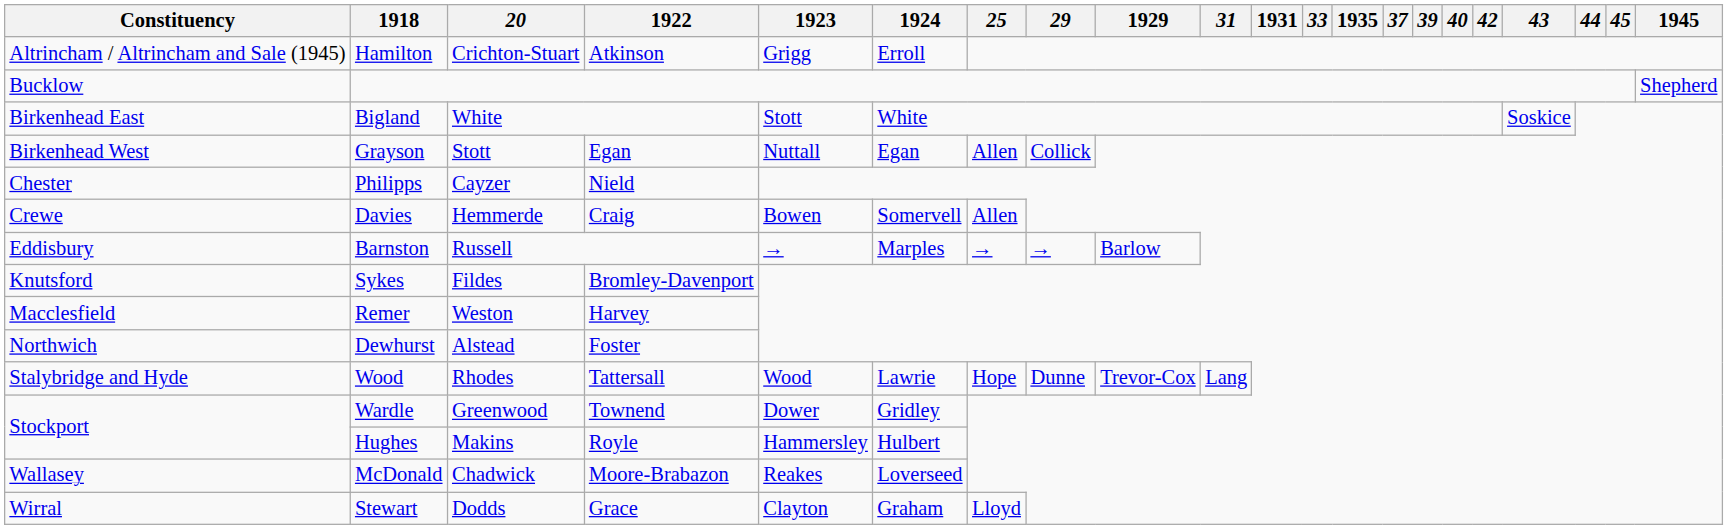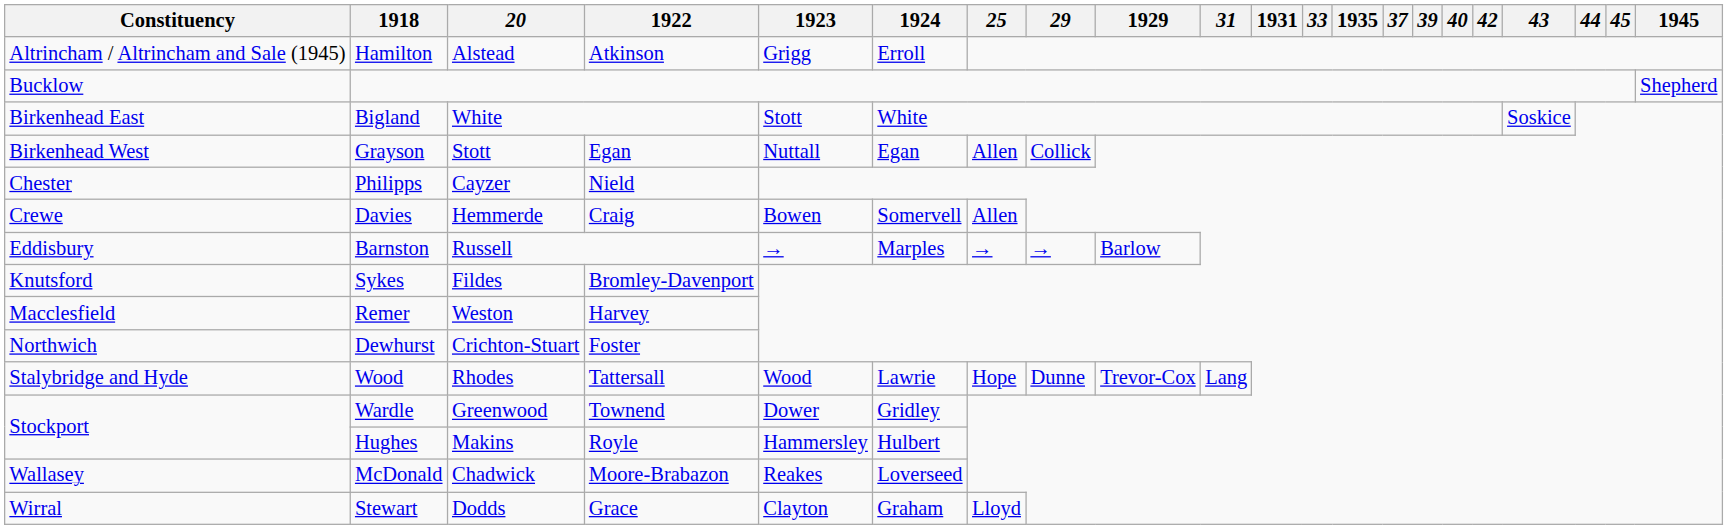(516, 53) Crichton-Stuart -> (483, 53) Alstead
(483, 345) Alstead -> (516, 345) Crichton-Stuart
